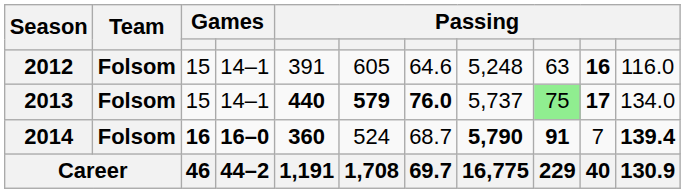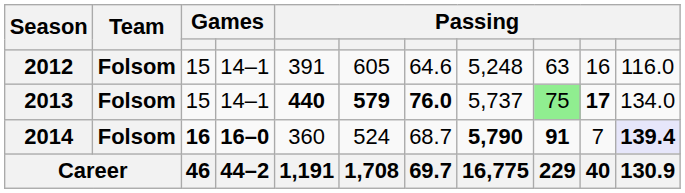(598, 66) bold -> (598, 66) normal
(307, 136) bold -> (307, 136) normal
(648, 136) no background -> (648, 136) lavender background
